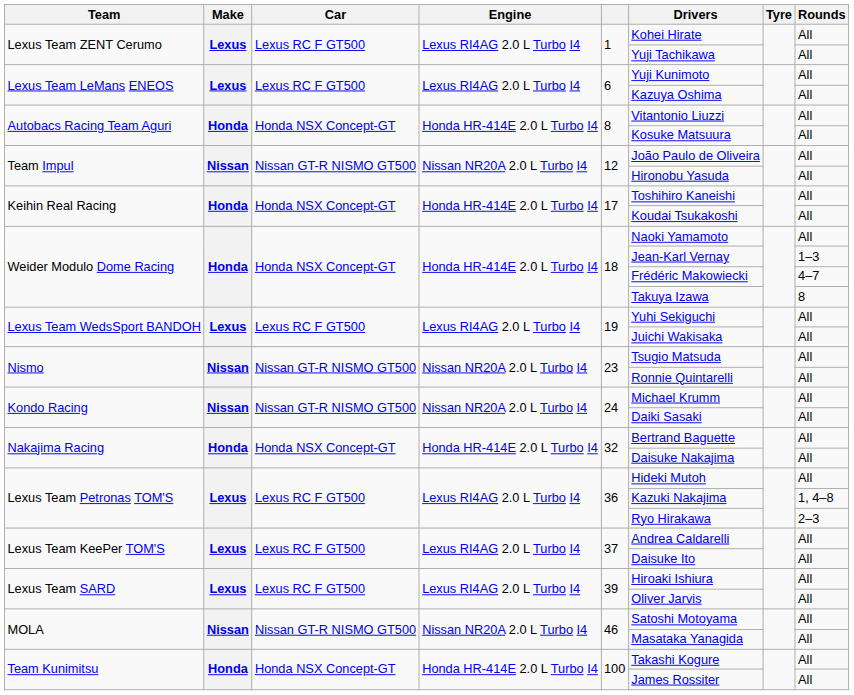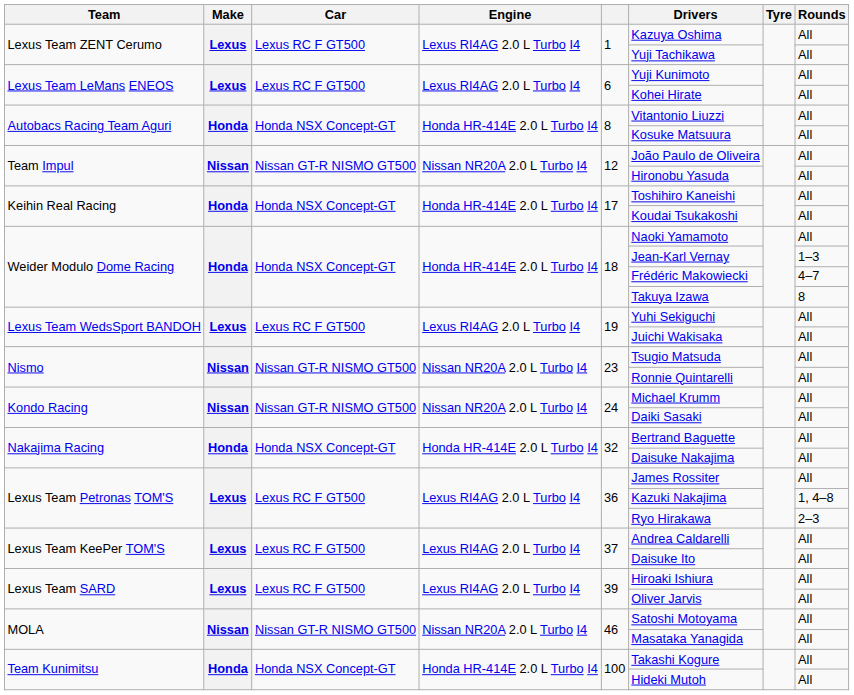(666, 34) Kohei Hirate -> (676, 34) Kazuya Oshima
(676, 95) Kazuya Oshima -> (666, 95) Kohei Hirate
(669, 478) Hideki Mutoh -> (675, 478) James Rossiter
(675, 679) James Rossiter -> (669, 679) Hideki Mutoh
